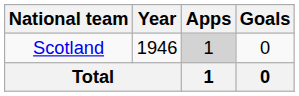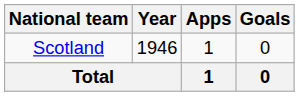(209, 47) lightgrey background -> (209, 47) no background
